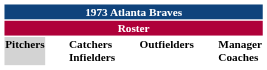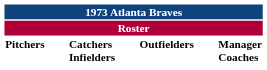(25, 44) lightgrey background -> (25, 44) no background
